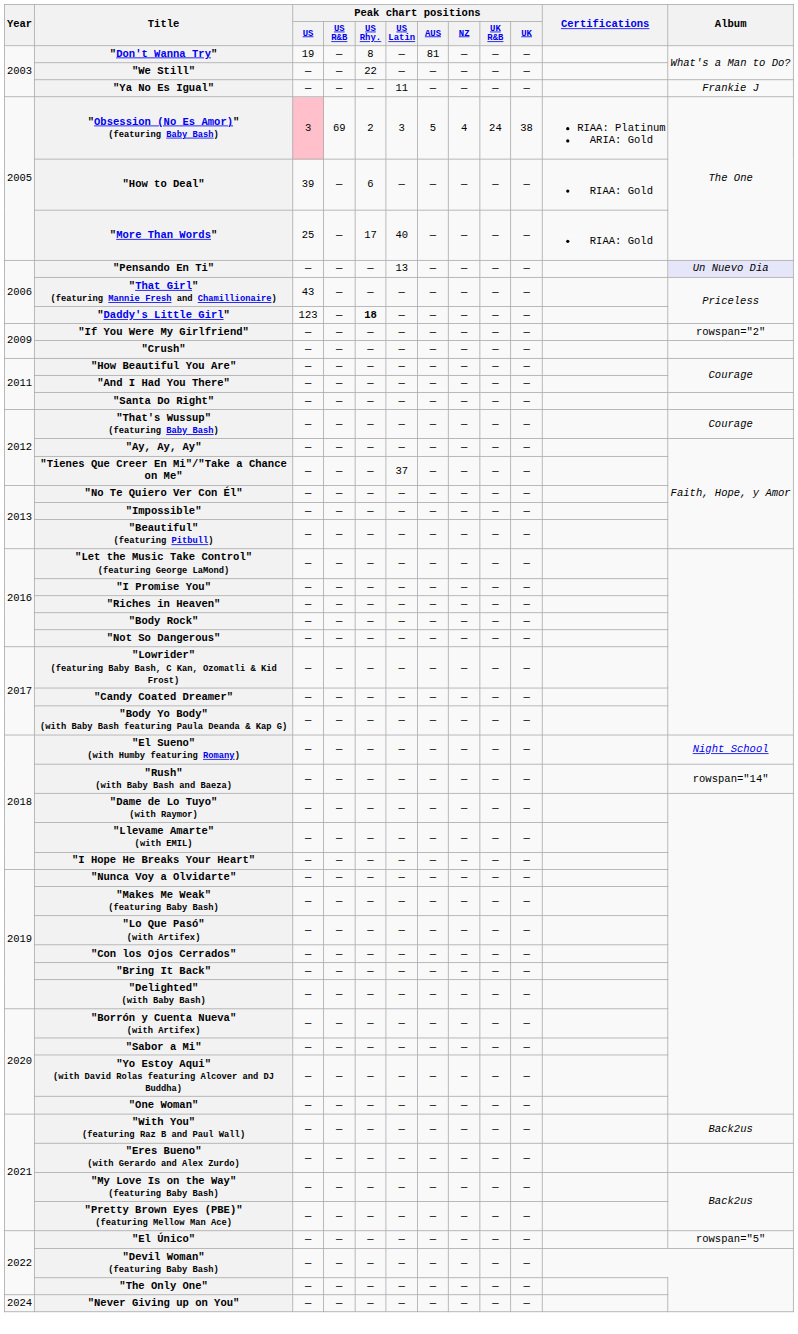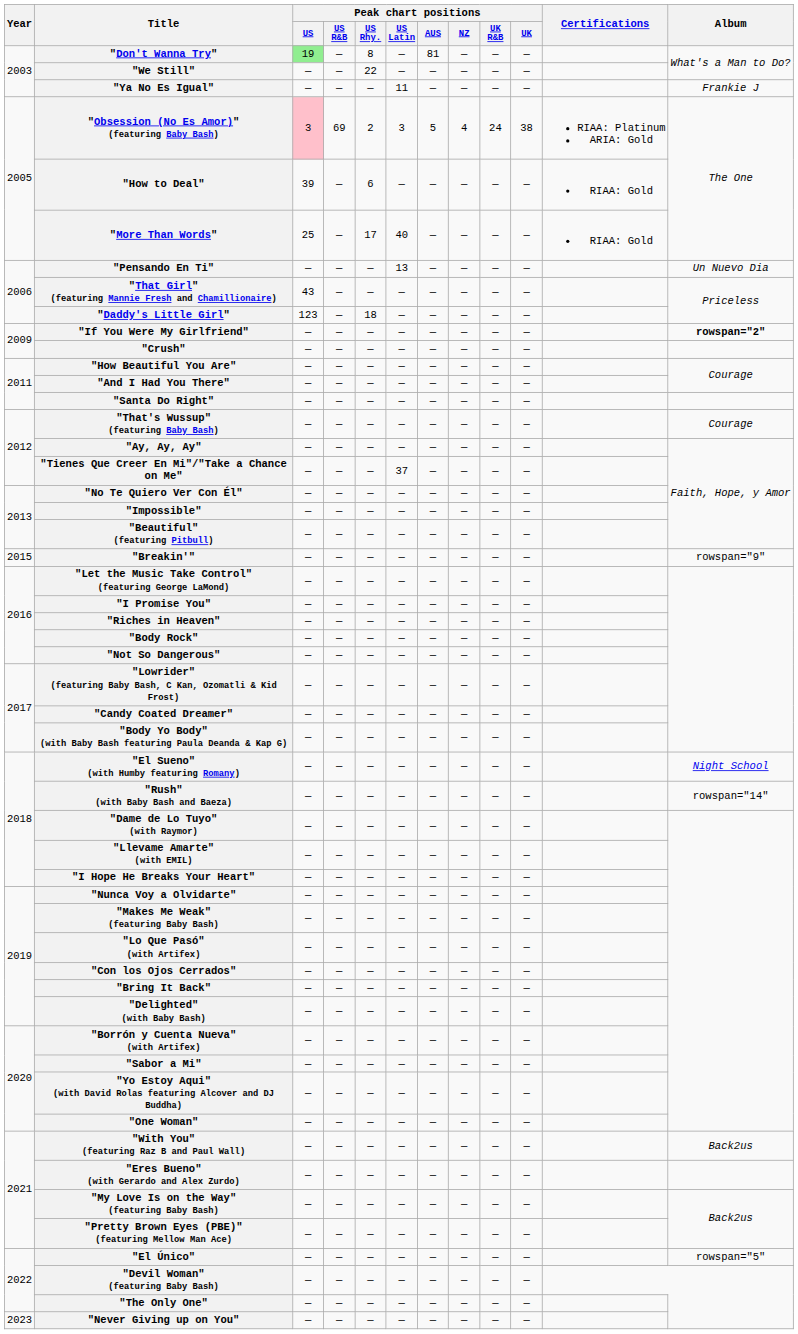(308, 54) no background -> (308, 54) lightgreen background
(731, 269) lavender background -> (731, 269) no background
(370, 315) bold -> (370, 315) normal
(731, 332) normal -> (731, 332) bold
+ row: (164, 558)
(20, 1303) 2024 -> (20, 1320) 2023
